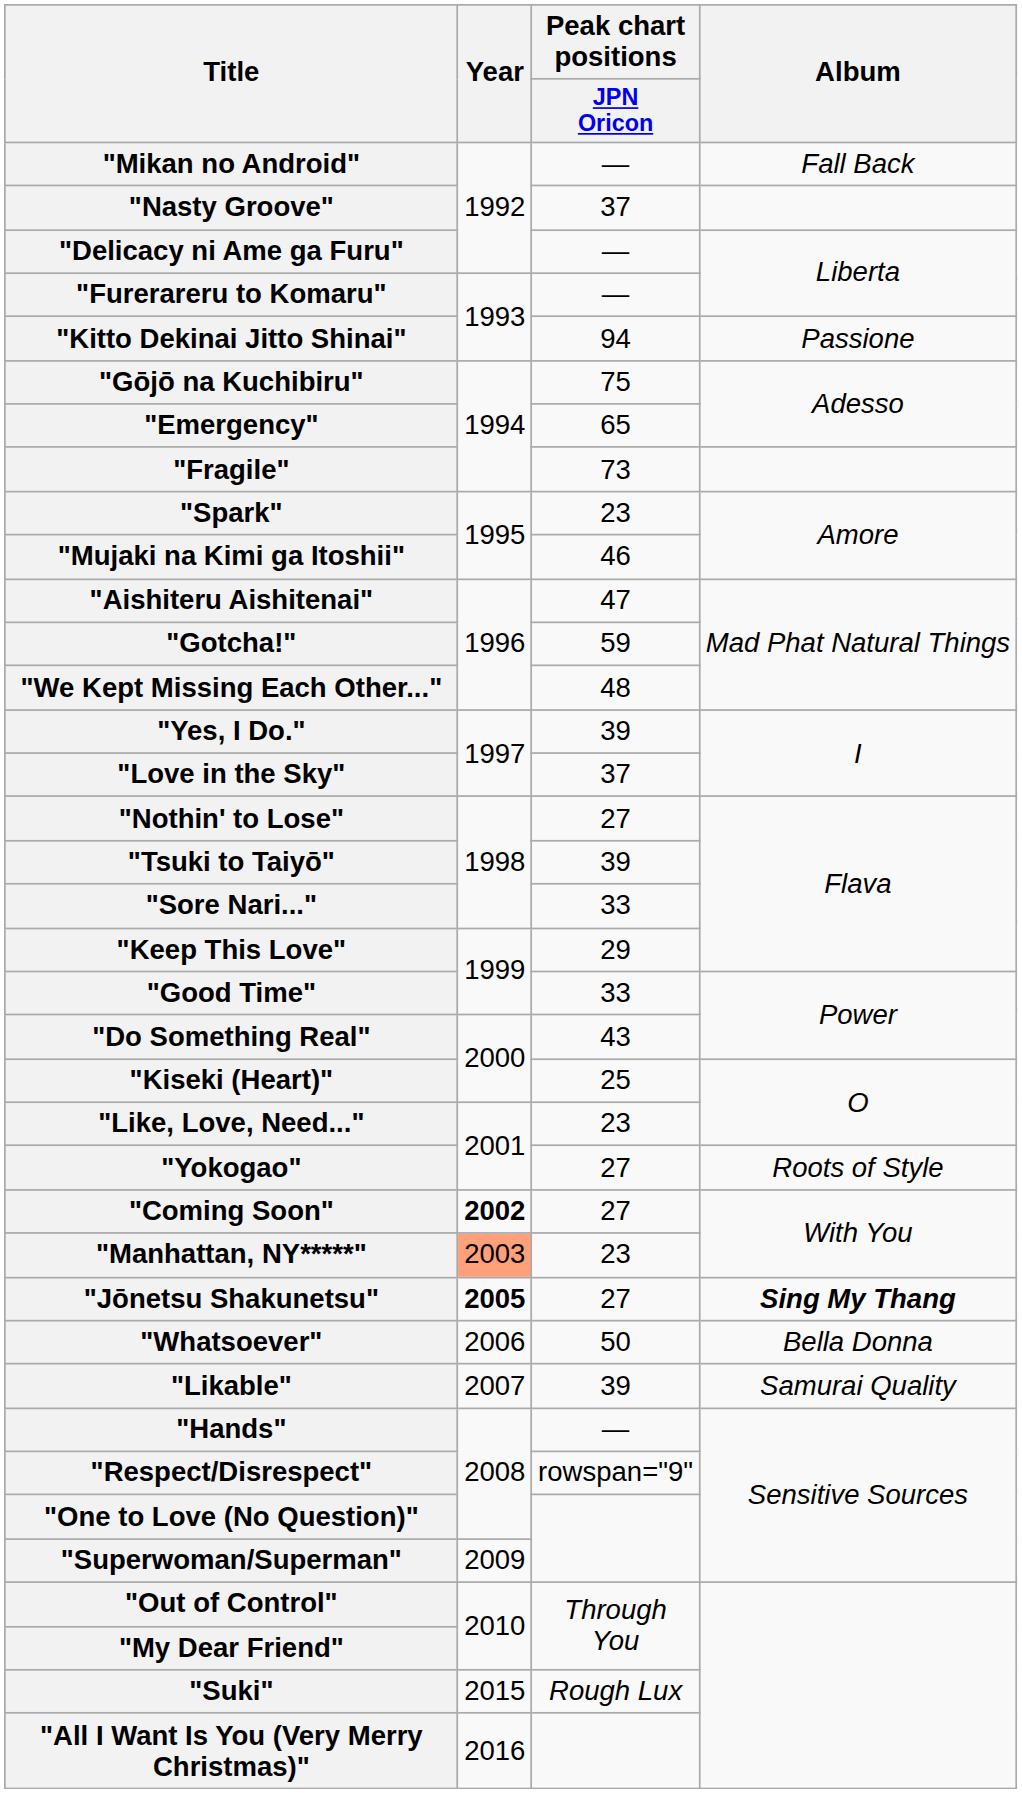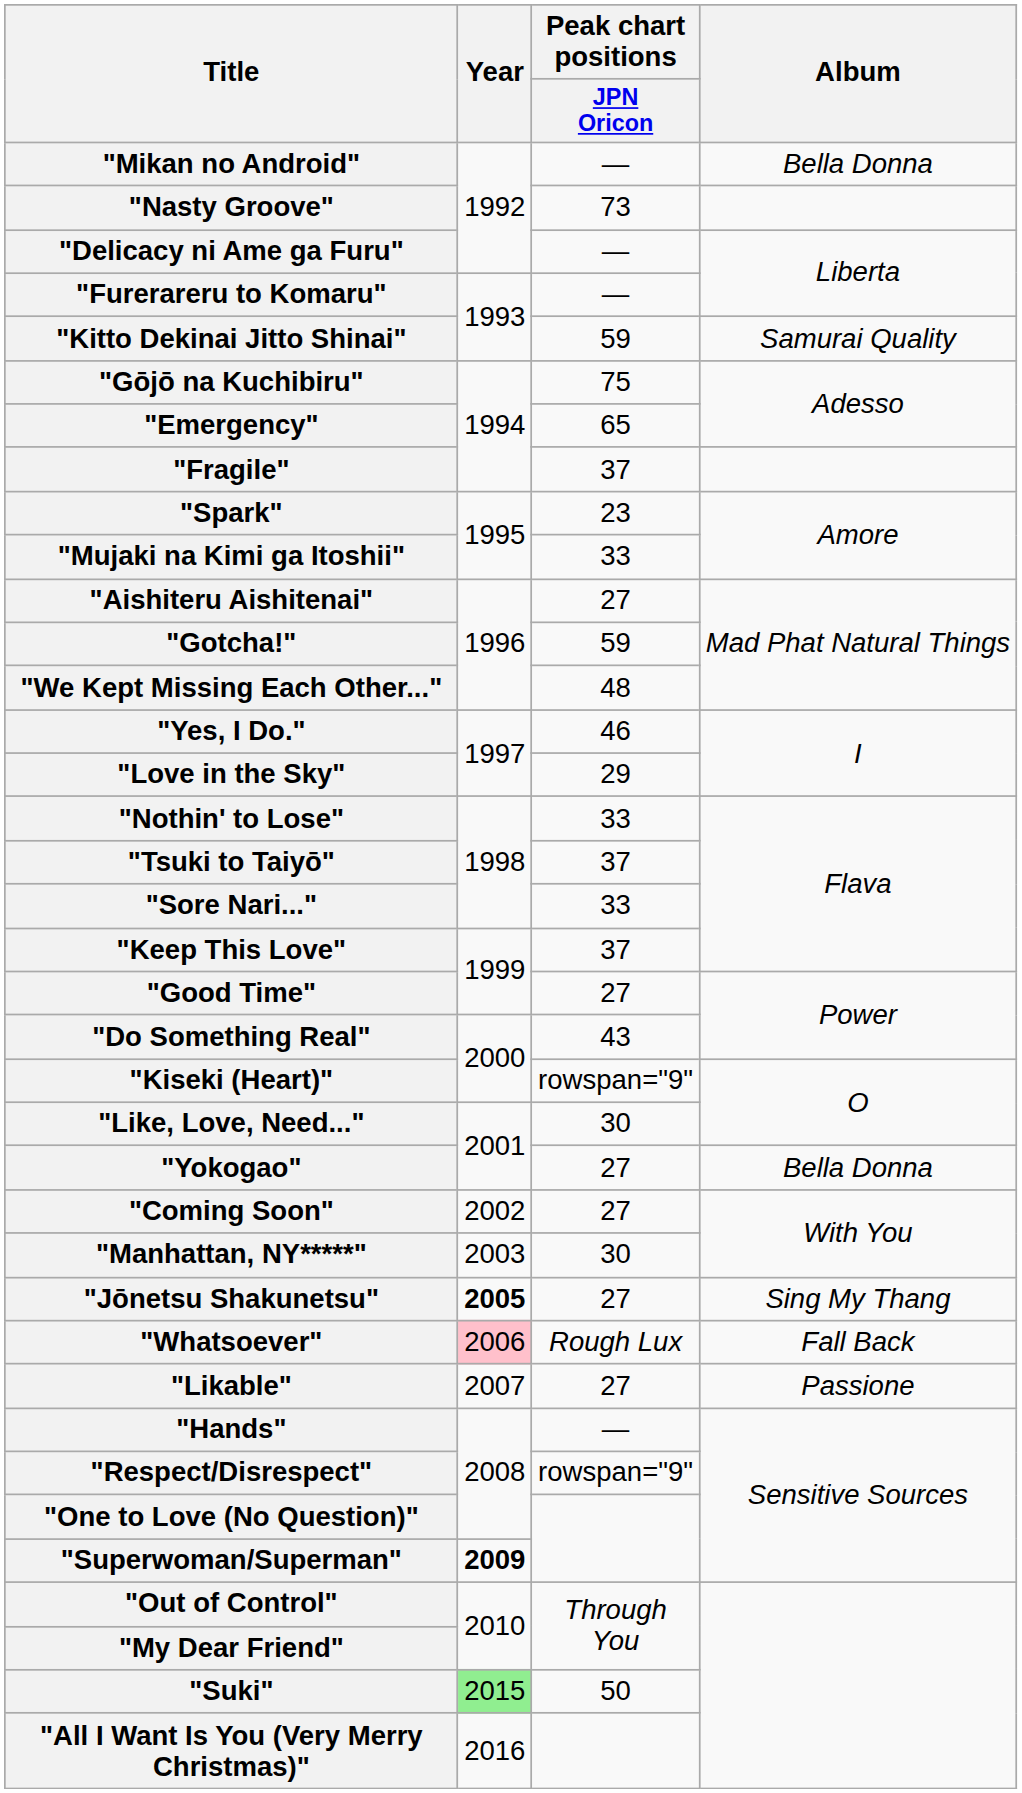(858, 163) Fall Back -> (858, 163) Bella Donna
(616, 207) 37 -> (616, 207) 73
(616, 338) 94 -> (616, 338) 59
(858, 338) Passione -> (858, 338) Samurai Quality
(616, 469) 73 -> (616, 469) 37
(616, 556) 46 -> (616, 556) 33
(616, 600) 47 -> (616, 600) 27
(616, 730) 39 -> (616, 730) 46
(616, 774) 37 -> (616, 774) 29
(616, 818) 27 -> (616, 818) 33
(616, 861) 39 -> (616, 861) 37
(616, 949) 29 -> (616, 949) 37
(616, 992) 33 -> (616, 992) 27
(616, 1080) 25 -> (616, 1080) rowspan="9"
(616, 1123) 23 -> (616, 1123) 30
(858, 1167) Roots of Style -> (858, 1167) Bella Donna
(495, 1211) bold -> (495, 1211) normal
(495, 1254) lightsalmon background -> (495, 1254) no background
(616, 1254) 23 -> (616, 1254) 30
(858, 1298) bold -> (858, 1298) normal
(495, 1342) no background -> (495, 1342) pink background
(616, 1342) 50 -> (616, 1342) Rough Lux
(858, 1342) Bella Donna -> (858, 1342) Fall Back
(616, 1385) 39 -> (616, 1385) 27
(858, 1385) Samurai Quality -> (858, 1385) Passione
(495, 1560) normal -> (495, 1560) bold
(495, 1691) no background -> (495, 1691) lightgreen background
(616, 1691) Rough Lux -> (616, 1691) 50
